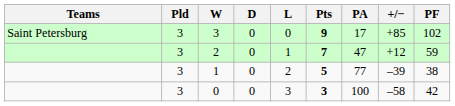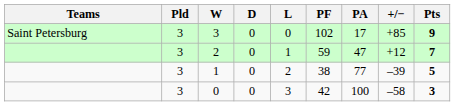columns swapped: (432, 14) <-> (324, 14)
